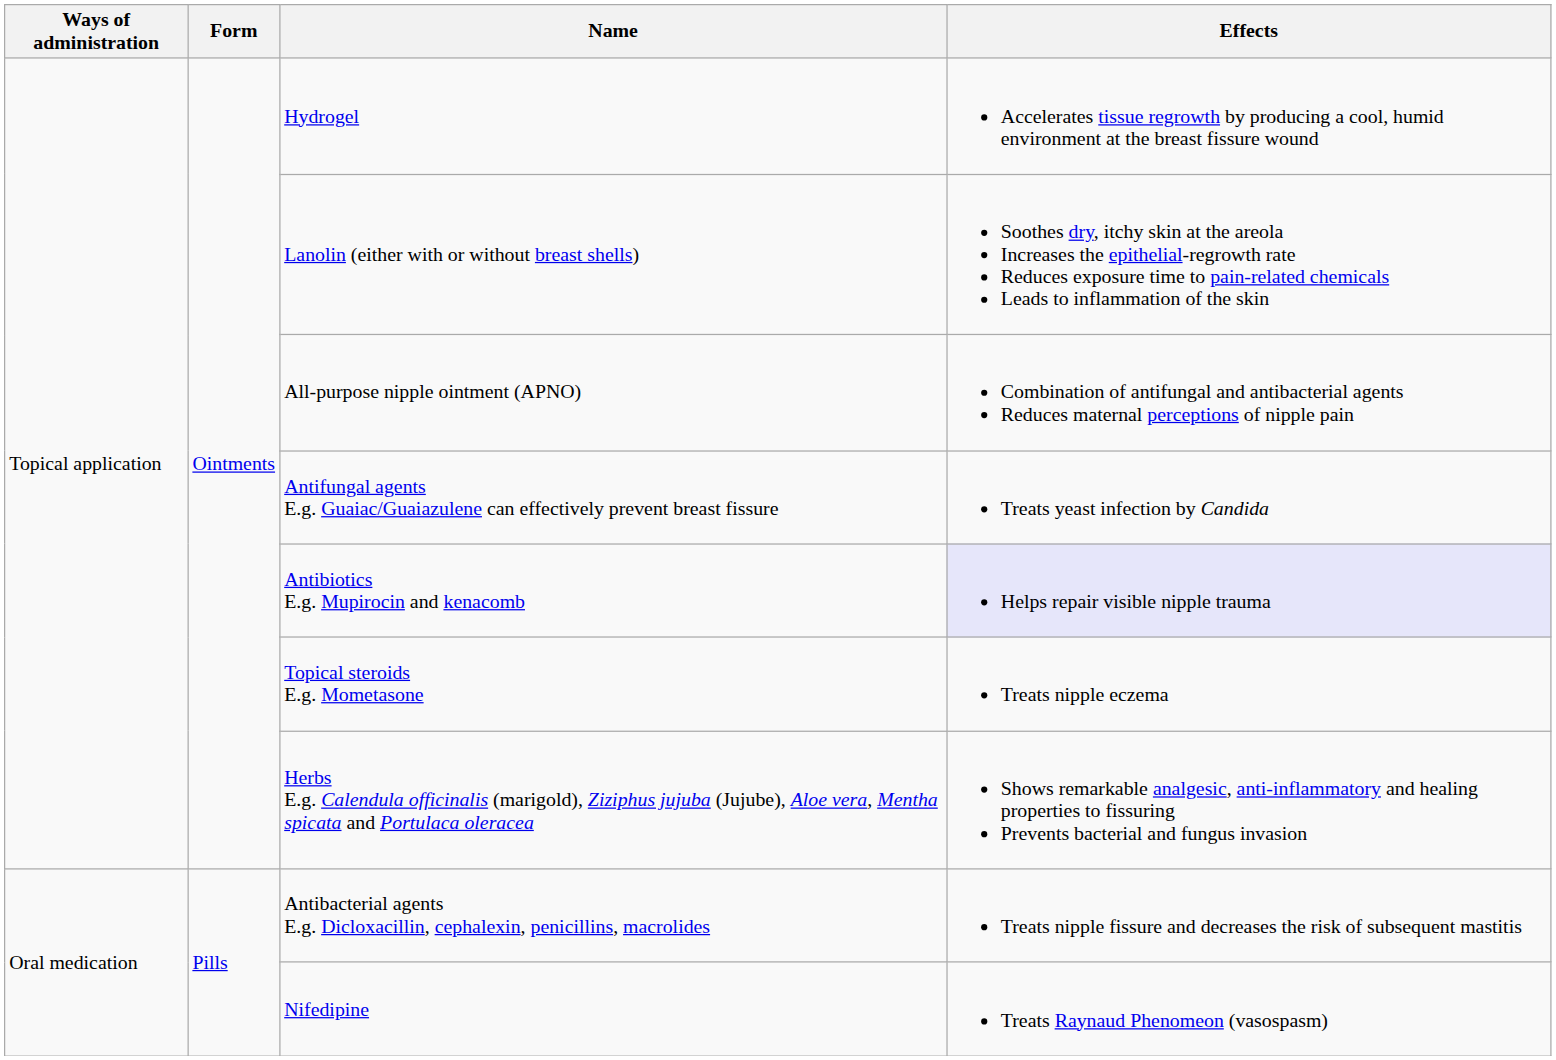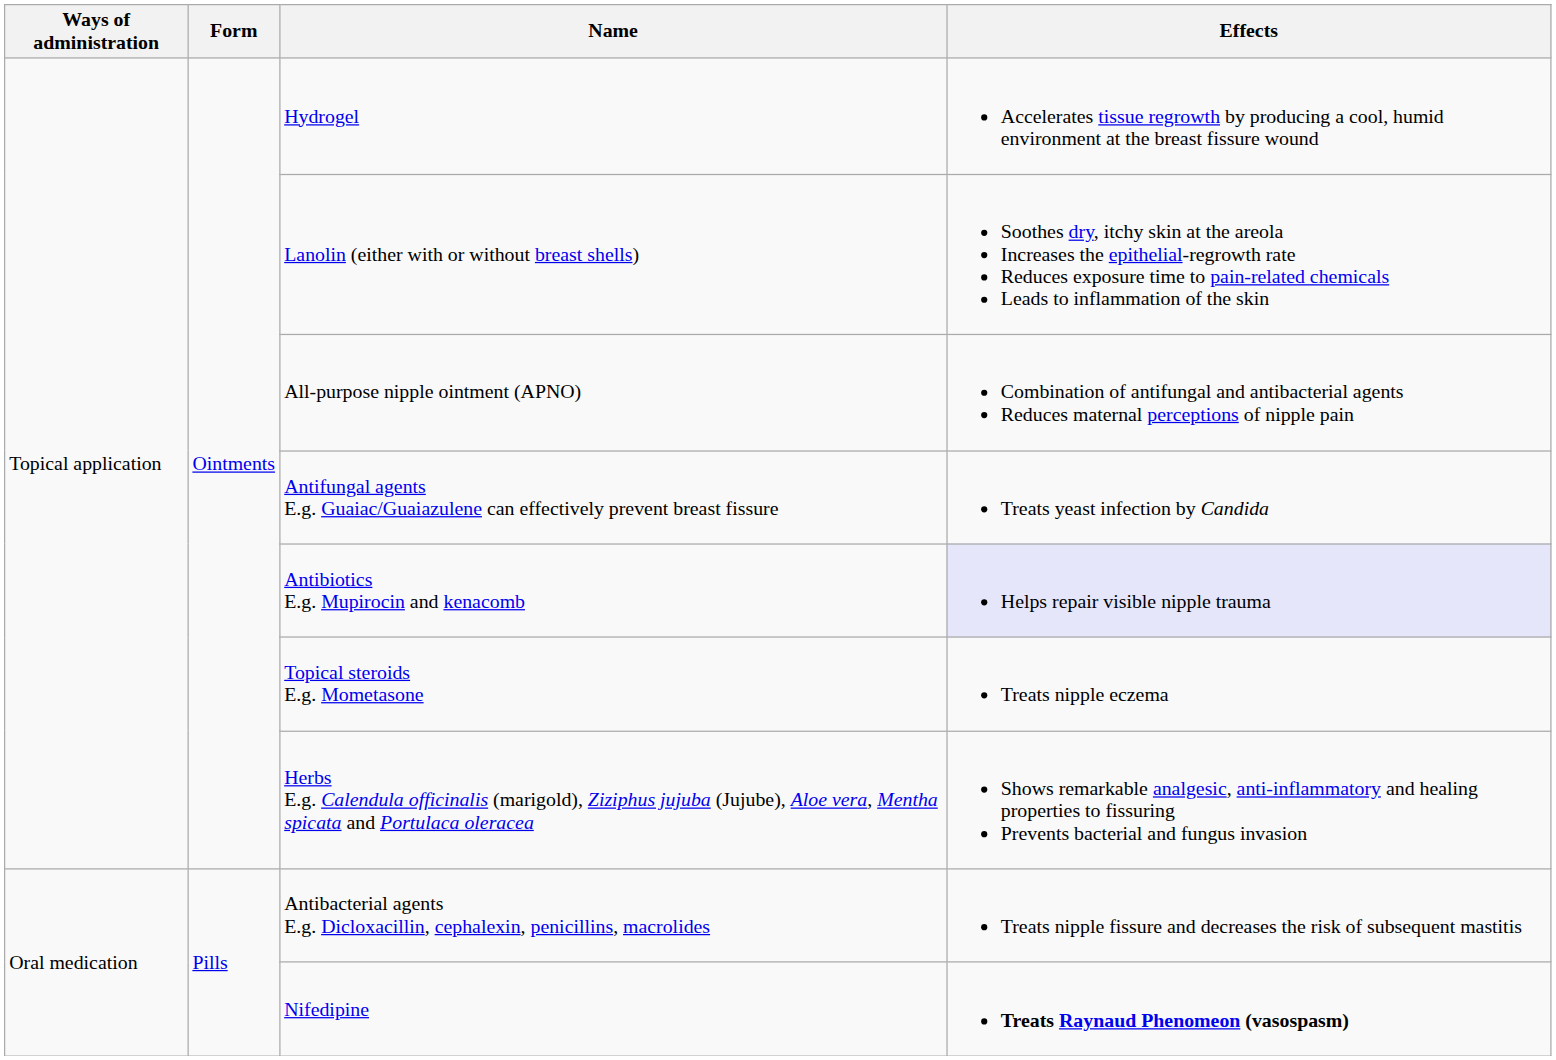(1249, 1020) normal -> (1249, 1020) bold
